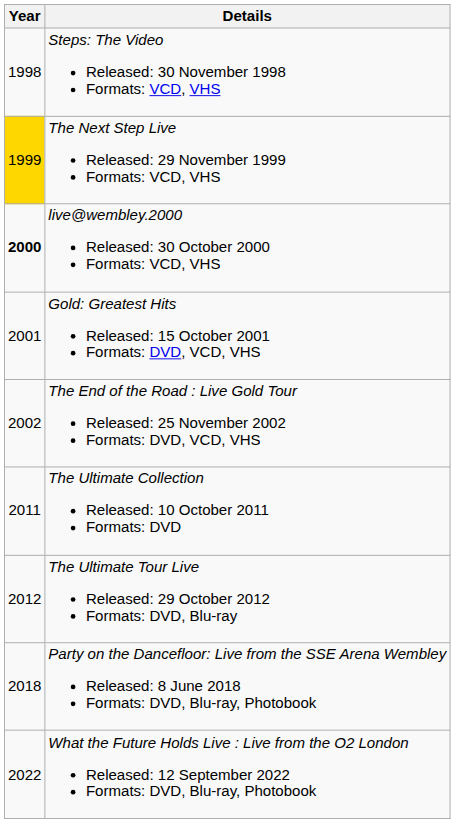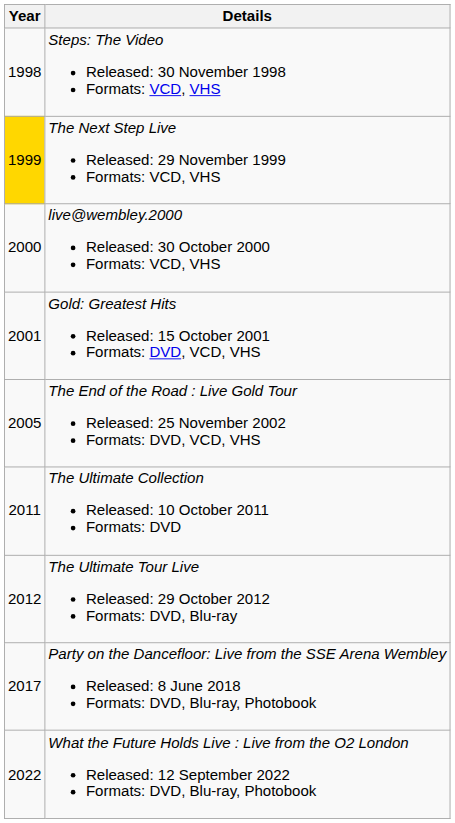(25, 247) bold -> (25, 247) normal
(25, 423) 2002 -> (25, 423) 2005
(25, 686) 2018 -> (25, 686) 2017
